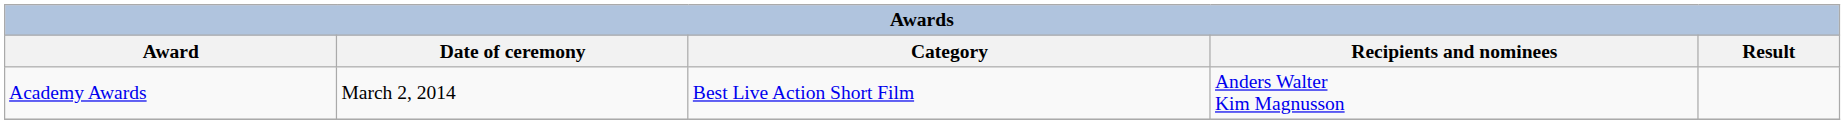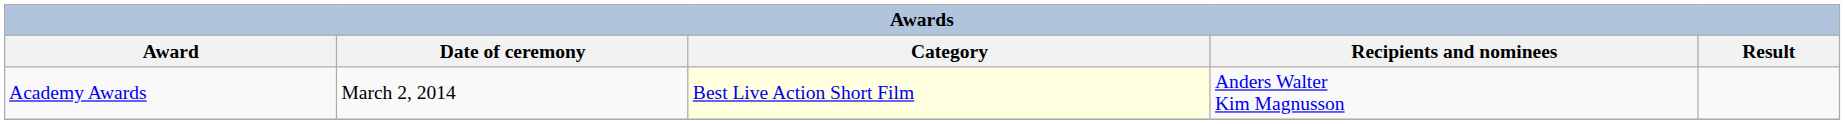(803, 92) no background -> (803, 92) lightyellow background
